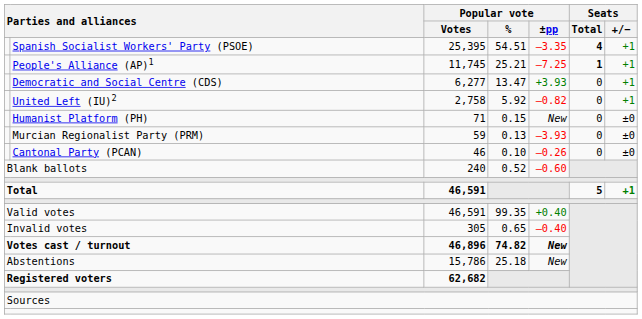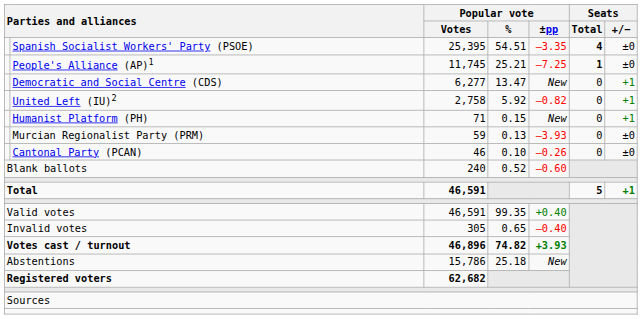(629, 46) +1 -> (629, 46) ±0
(629, 64) +1 -> (629, 64) ±0
(551, 82) +3.93 -> (557, 82) New
(629, 118) ±0 -> (629, 118) +1
(557, 245) New -> (551, 245) +3.93
